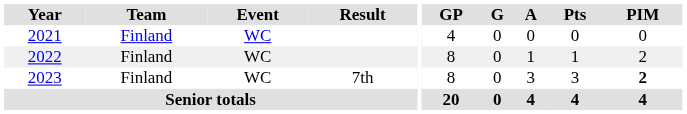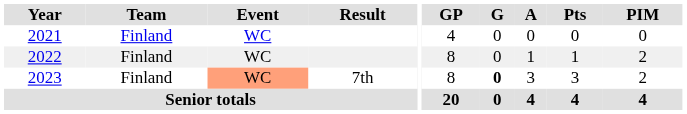(258, 78) no background -> (258, 78) lightsalmon background
(497, 78) normal -> (497, 78) bold
(643, 78) bold -> (643, 78) normal
